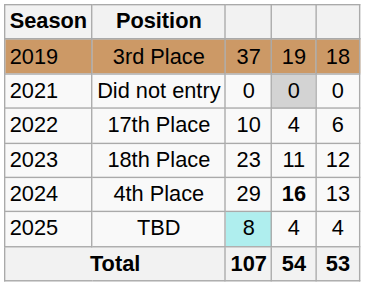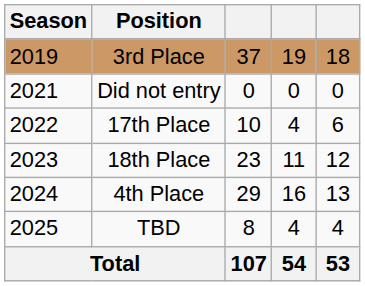(294, 90) lightgrey background -> (294, 90) no background
(294, 194) bold -> (294, 194) normal
(249, 228) paleturquoise background -> (249, 228) no background
